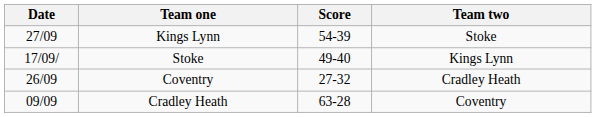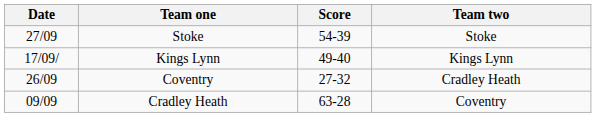(188, 36) Kings Lynn -> (188, 36) Stoke
(188, 58) Stoke -> (188, 58) Kings Lynn
